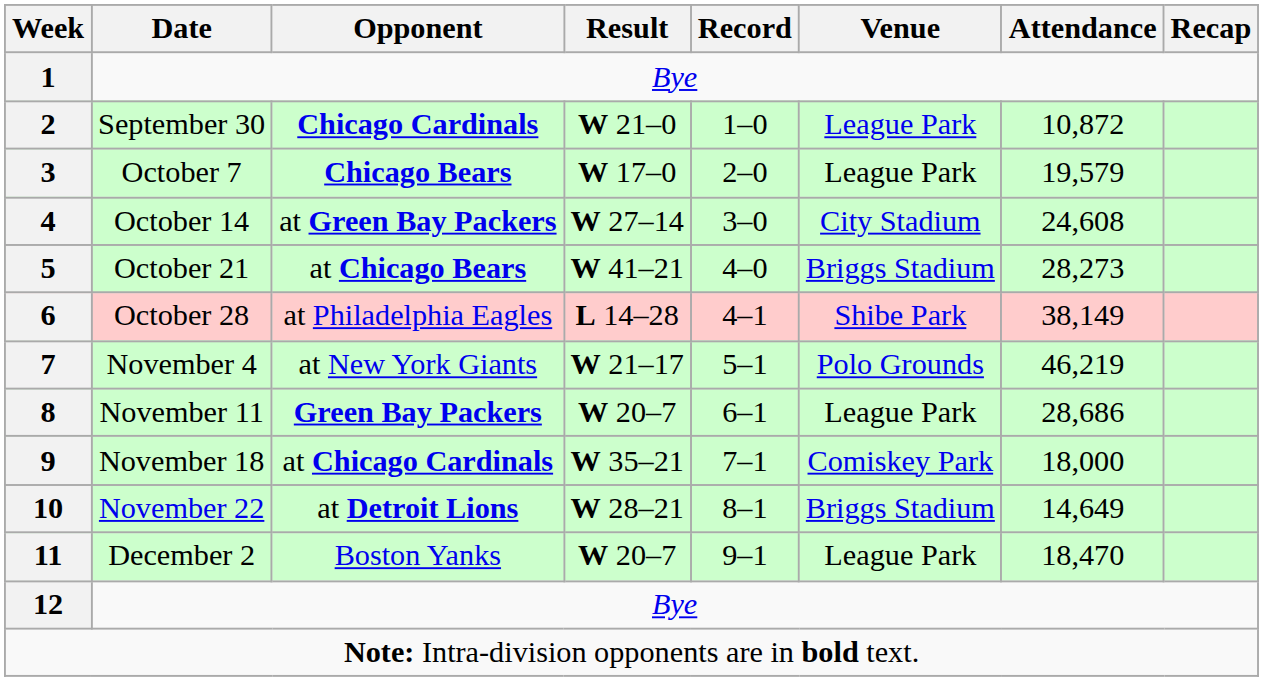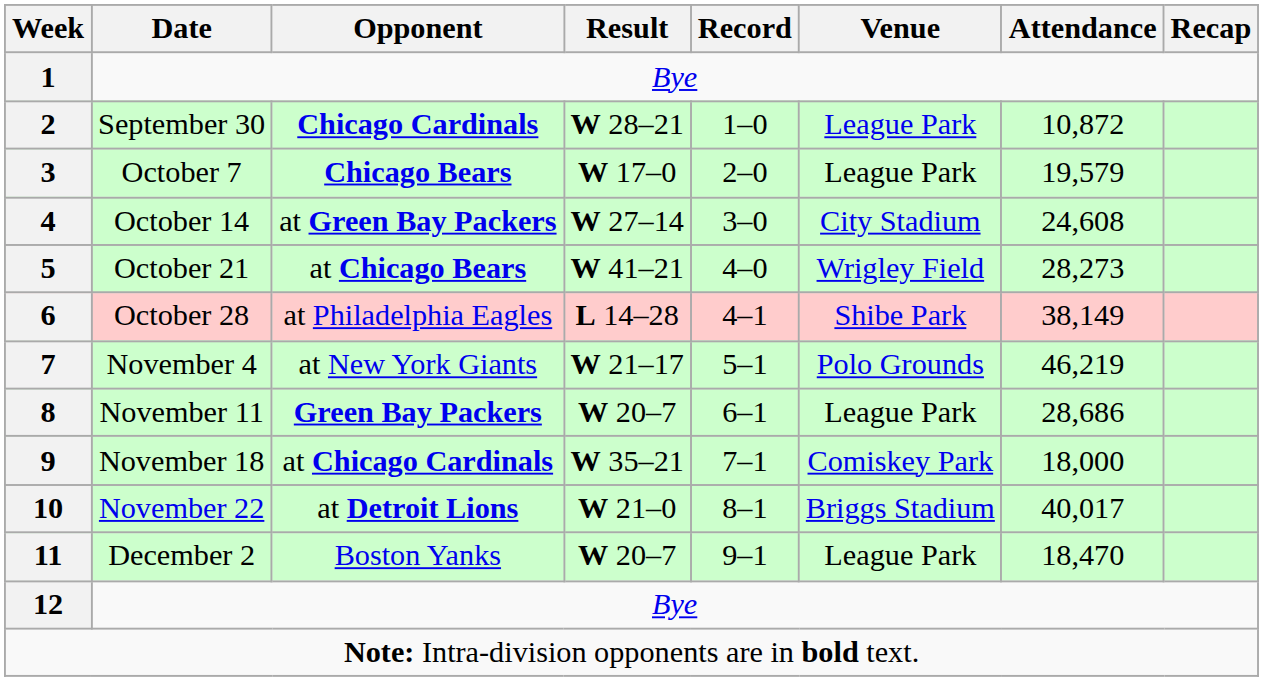(627, 124) W 21–0 -> (627, 124) W 28–21
(900, 268) Briggs Stadium -> (900, 268) Wrigley Field
(627, 508) W 28–21 -> (627, 508) W 21–0
(1083, 508) 14,649 -> (1083, 508) 40,017
